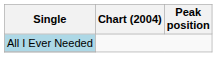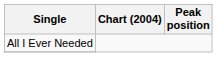(50, 43) lightblue background -> (50, 43) no background
